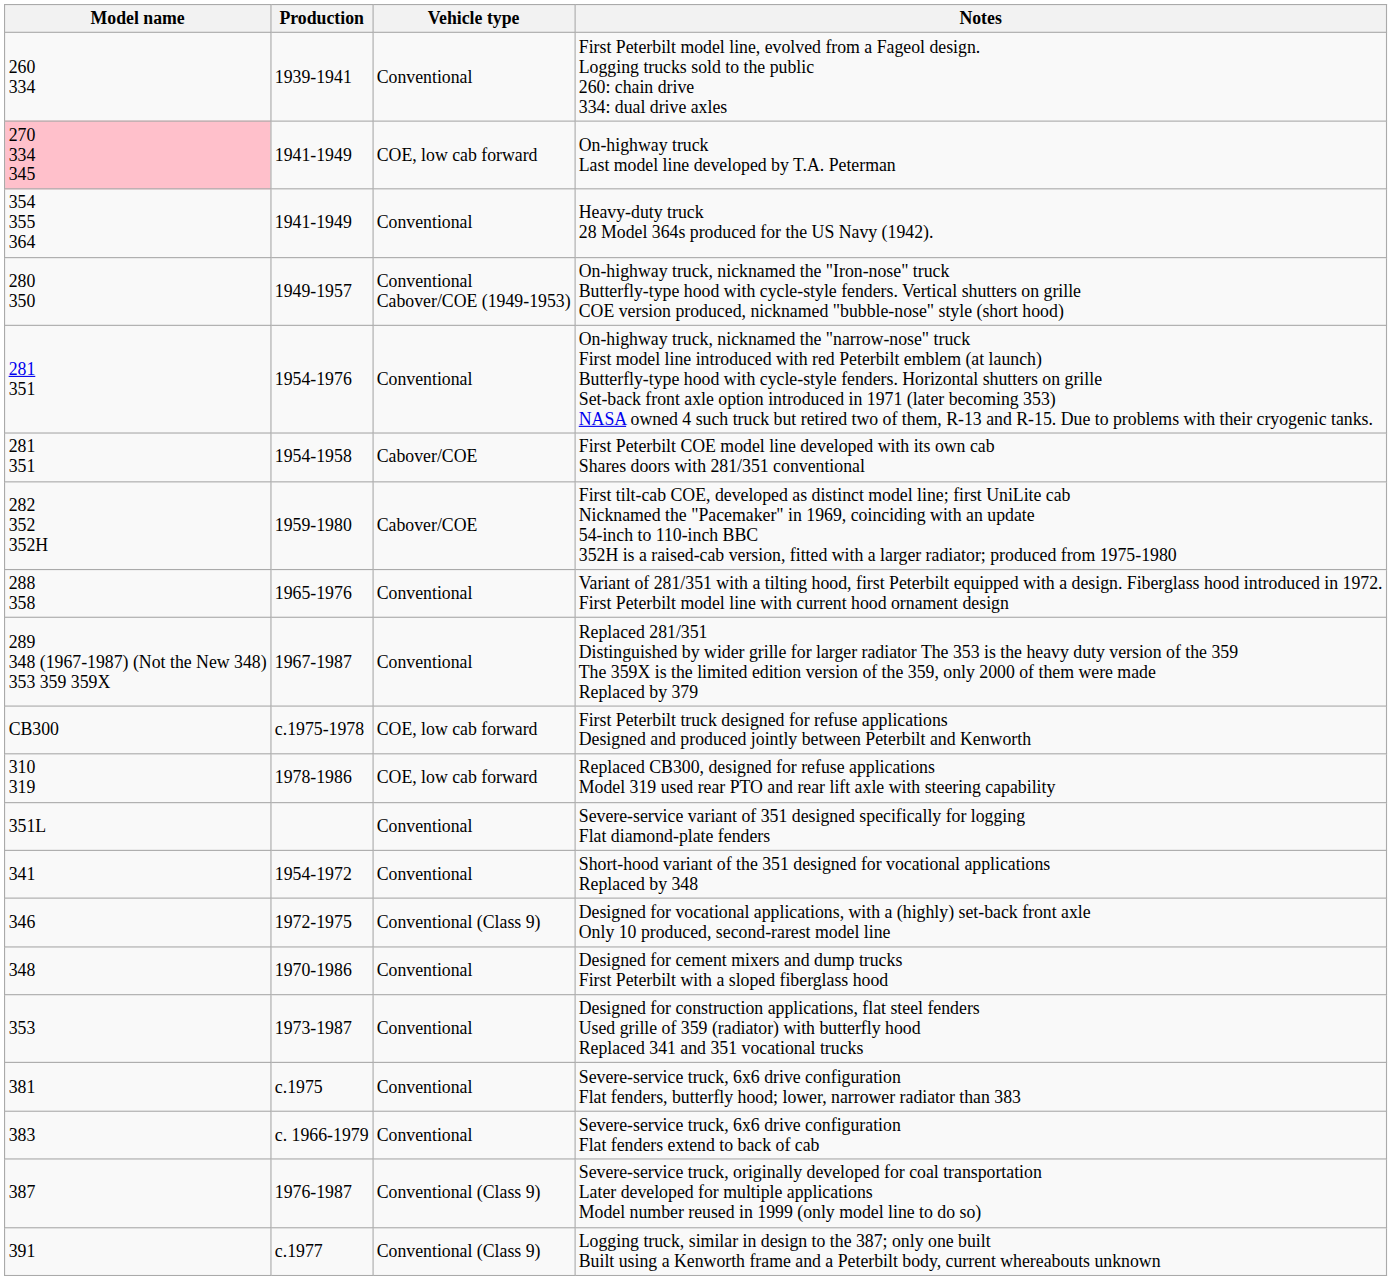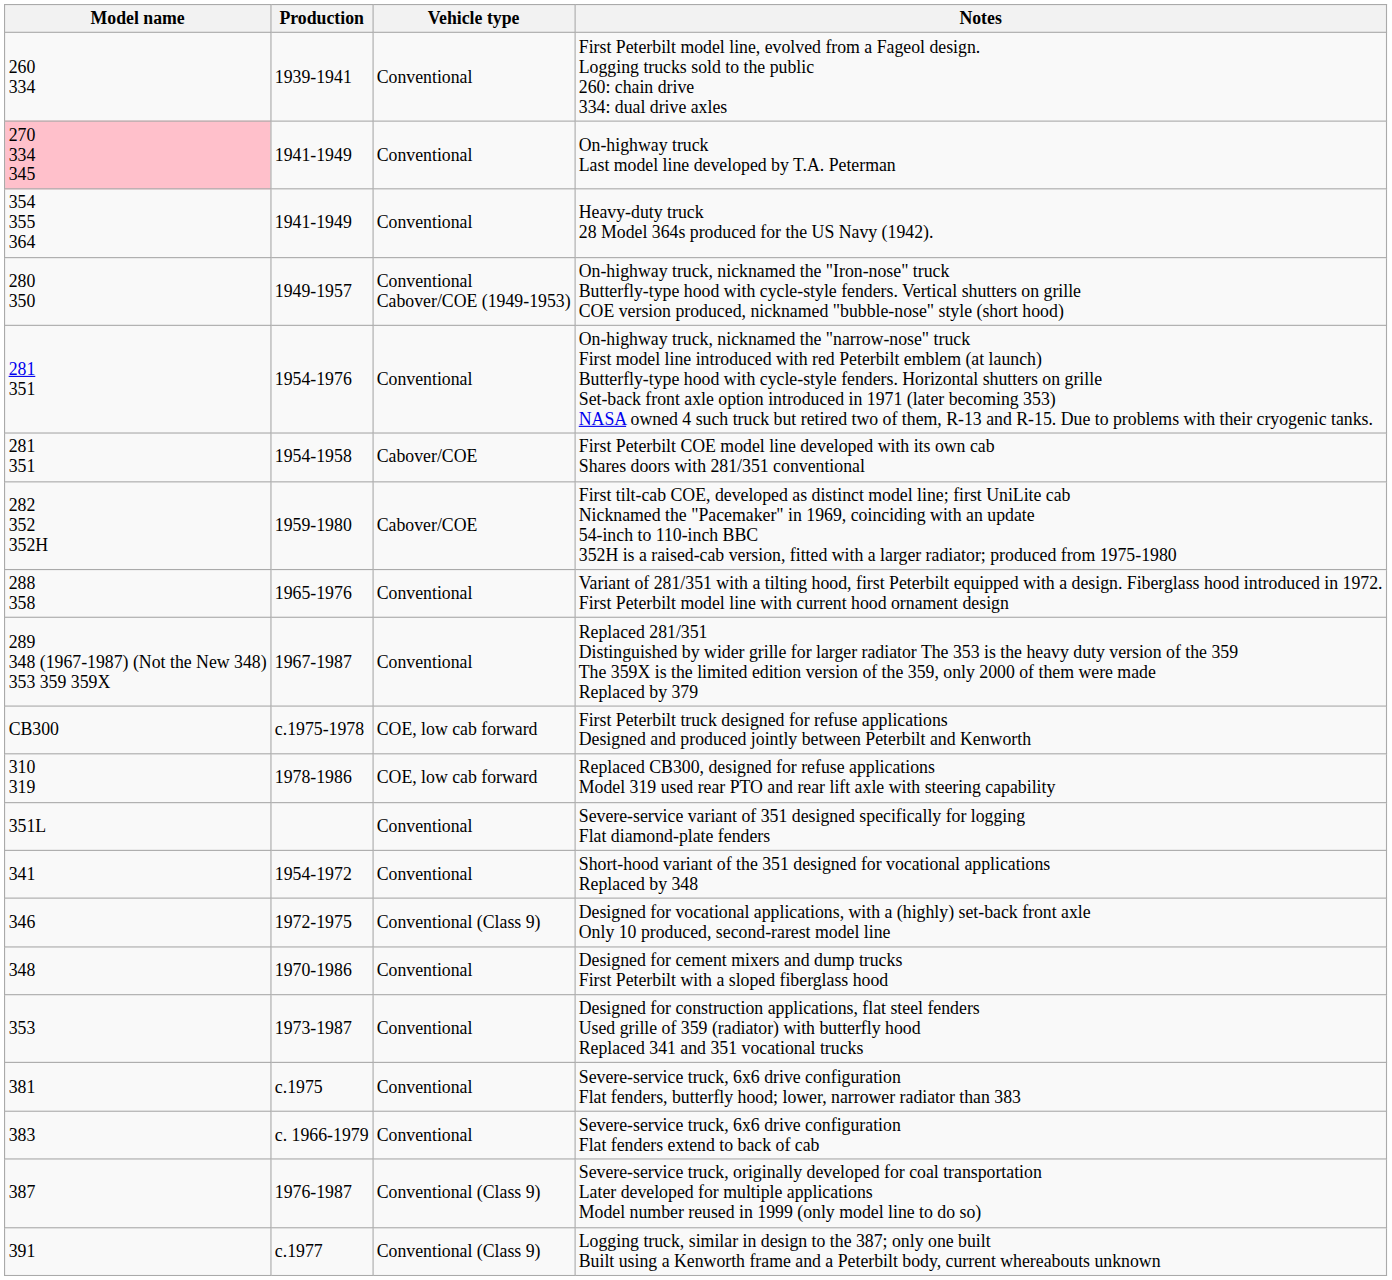(457, 154) COE, low cab forward -> (425, 154) Conventional
